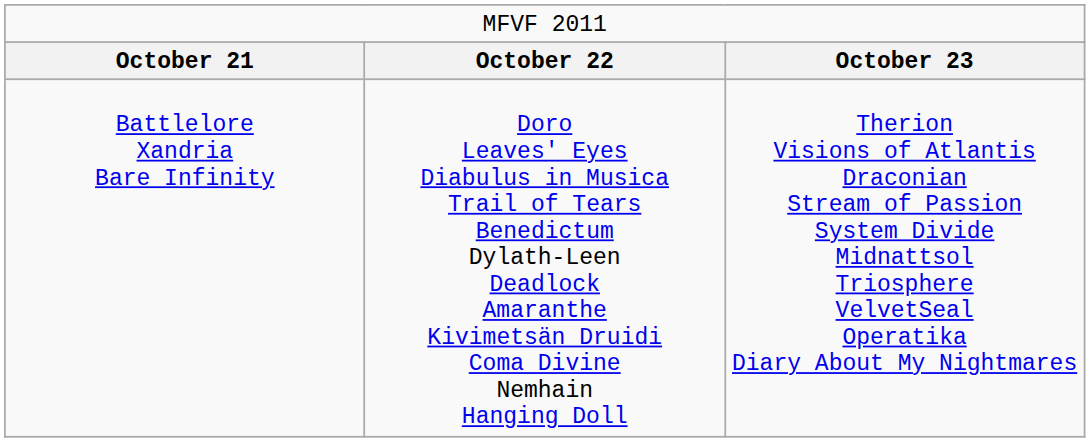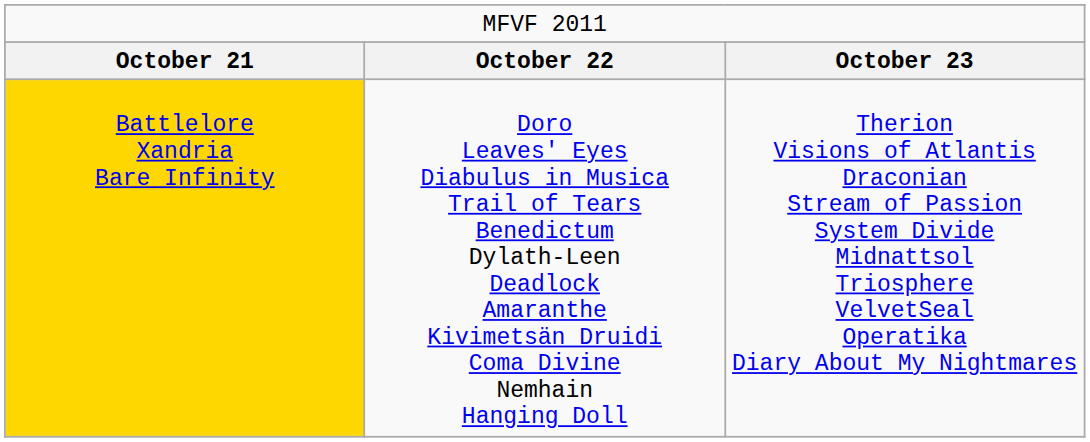(185, 152) no background -> (185, 152) gold background
